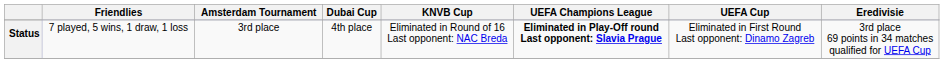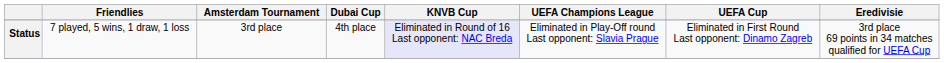(447, 33) no background -> (452, 33) lavender background
(591, 33) bold -> (593, 33) normal
